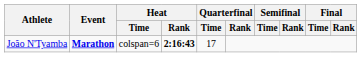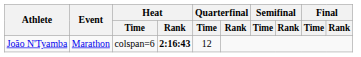(93, 44) bold -> (91, 44) normal
(211, 44) 17 -> (207, 44) 12
